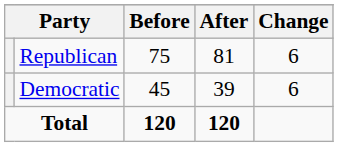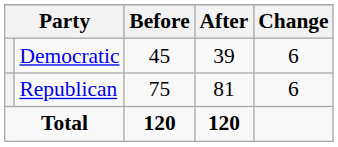rows swapped: (68, 55) <-> (69, 89)
